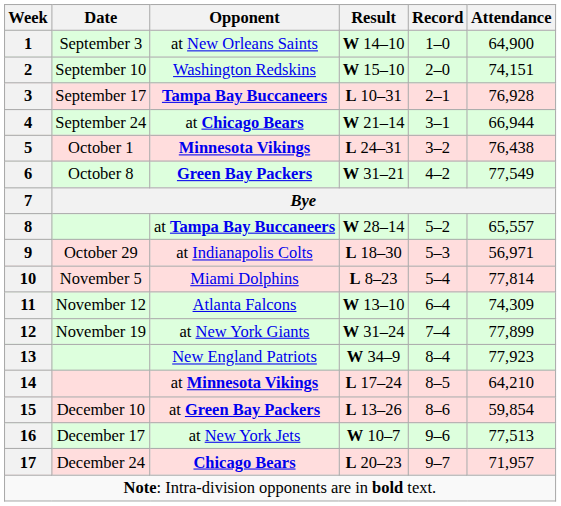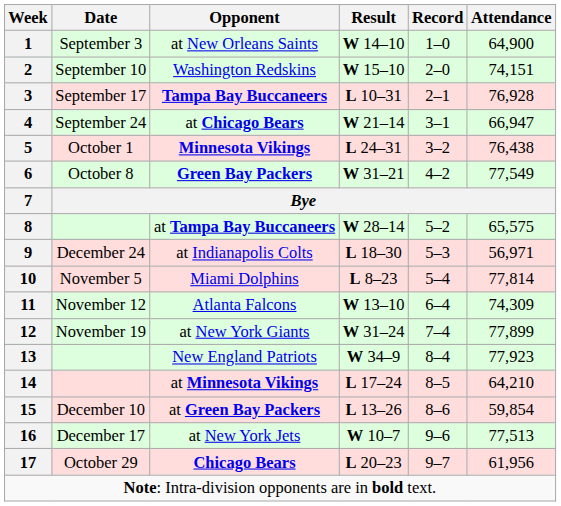(511, 122) 66,944 -> (511, 122) 66,947
(511, 226) 65,557 -> (511, 226) 65,575
(101, 252) October 29 -> (101, 252) December 24
(101, 461) December 24 -> (101, 461) October 29
(511, 461) 71,957 -> (511, 461) 61,956
